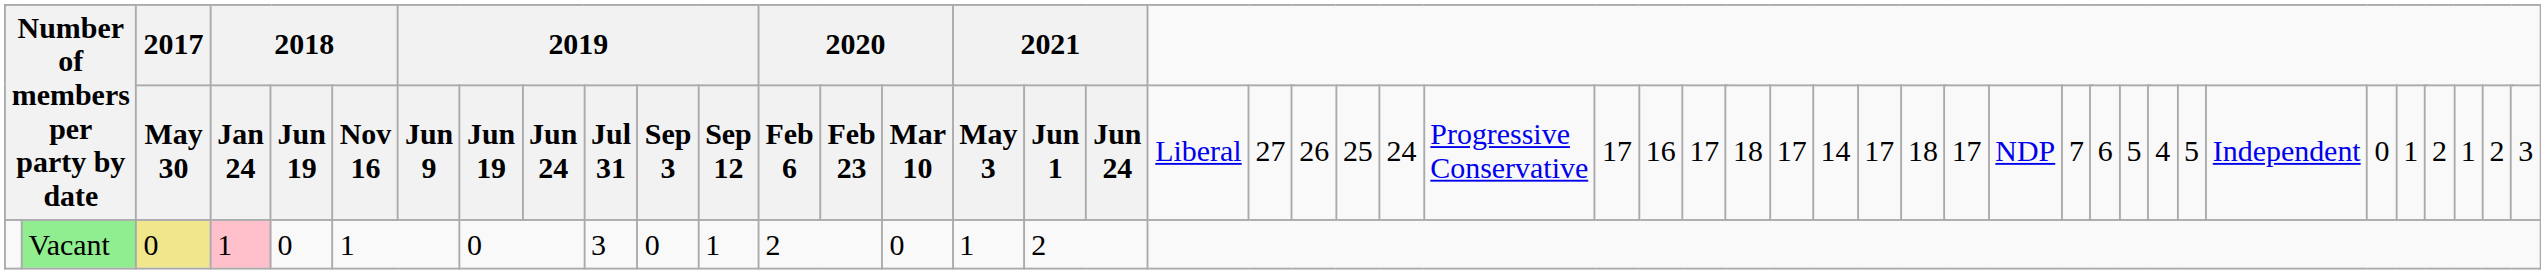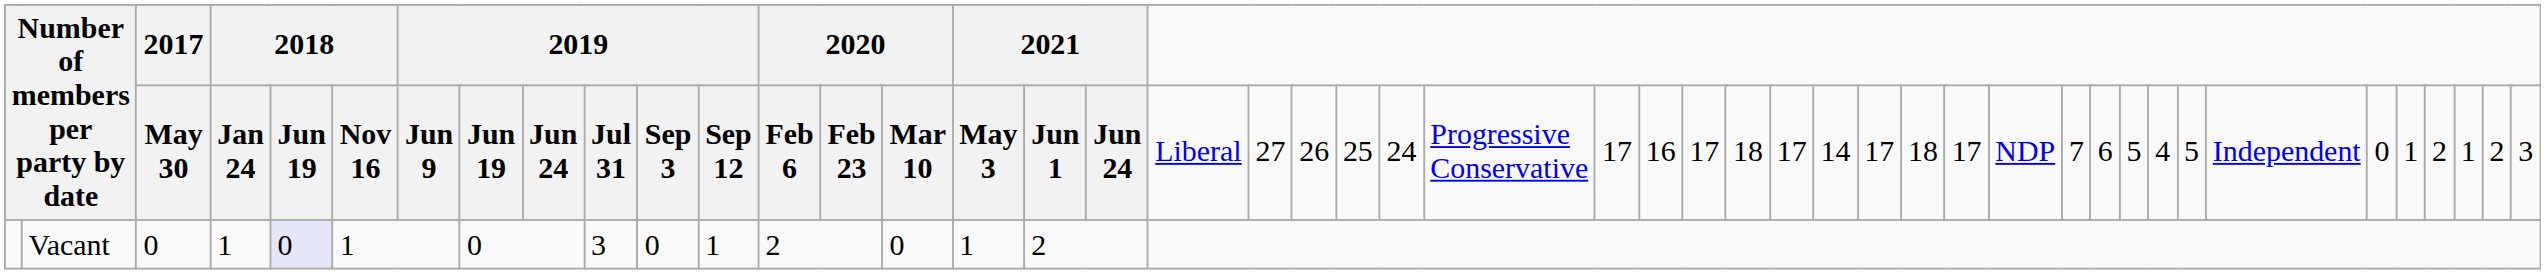(69, 243) lightgreen background -> (69, 243) no background
(151, 243) khaki background -> (151, 243) no background
(225, 243) pink background -> (225, 243) no background
(285, 243) no background -> (285, 243) lavender background
